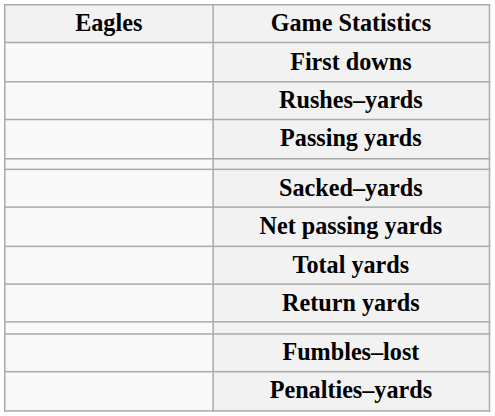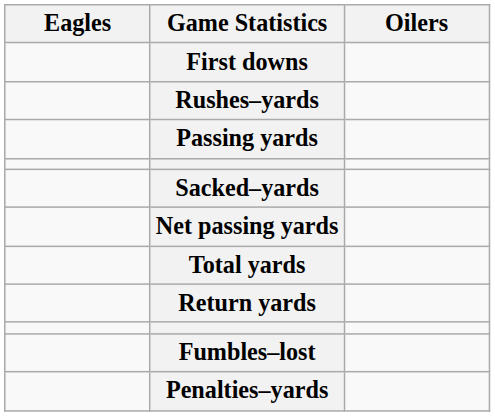+ column: (417, 23)
